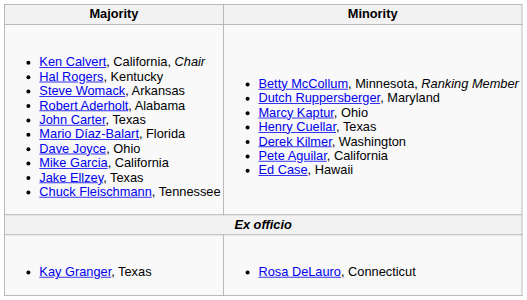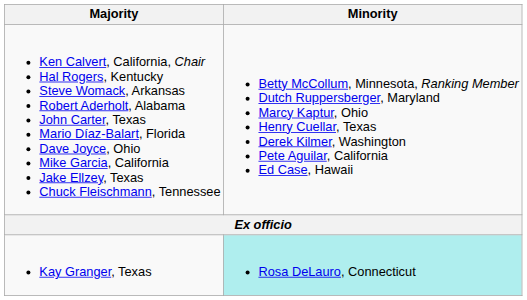(373, 272) no background -> (373, 272) paleturquoise background
